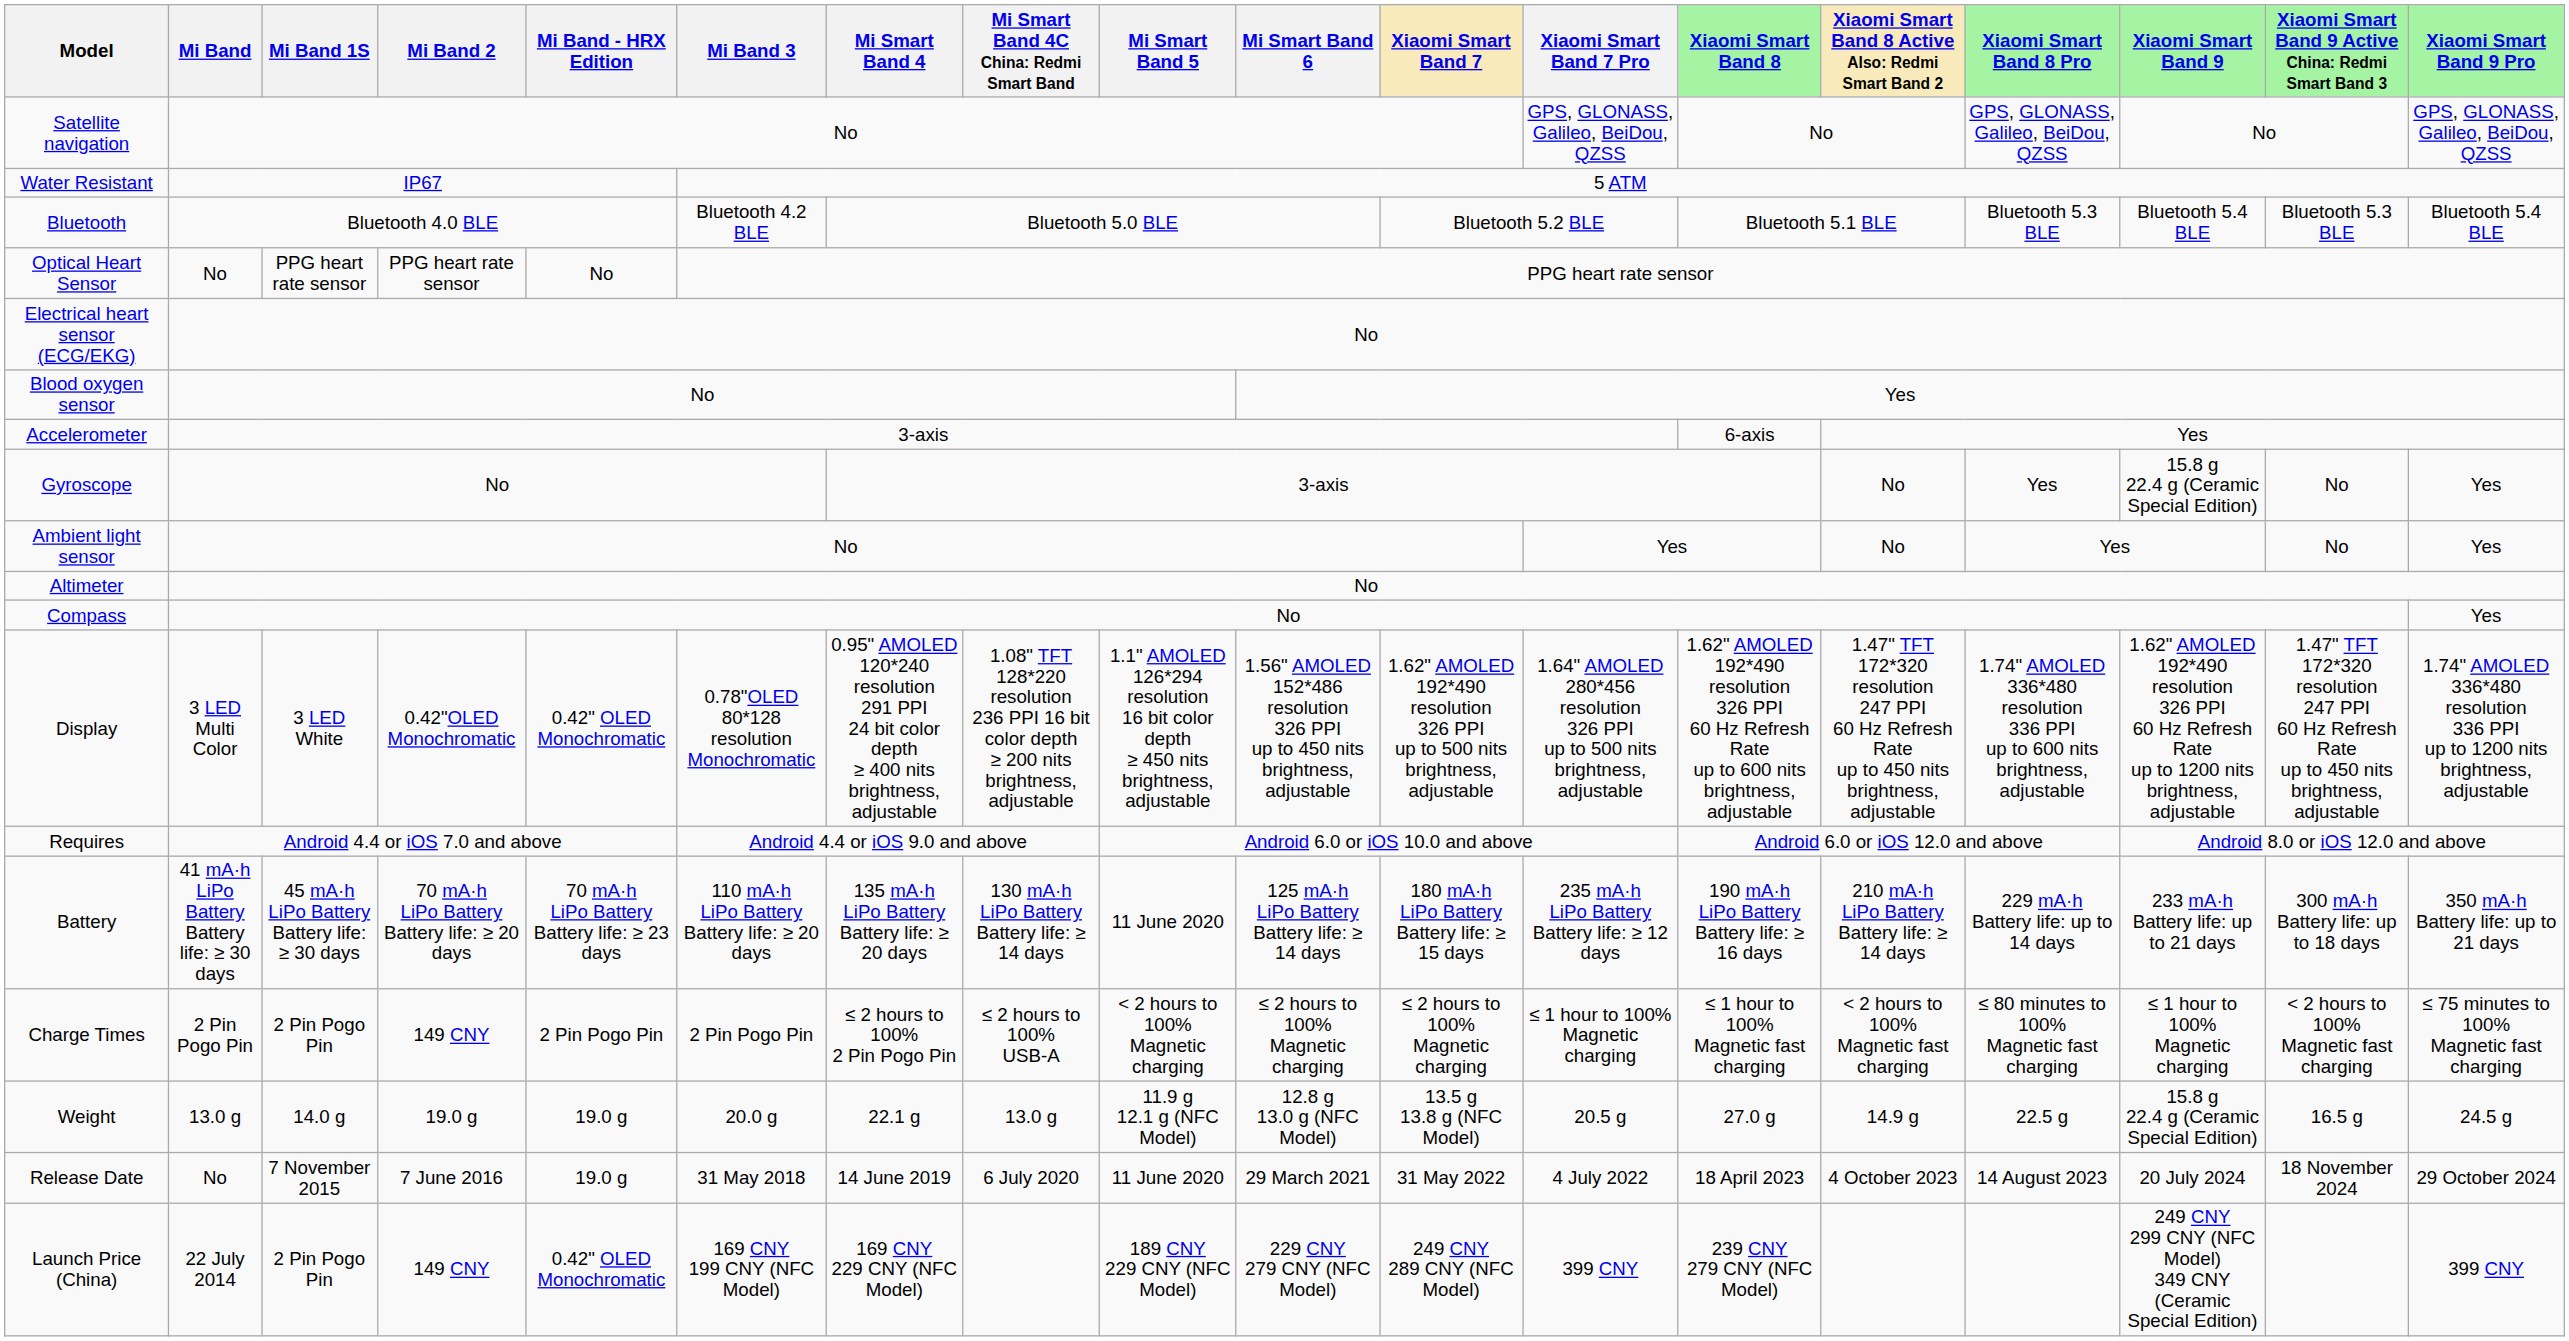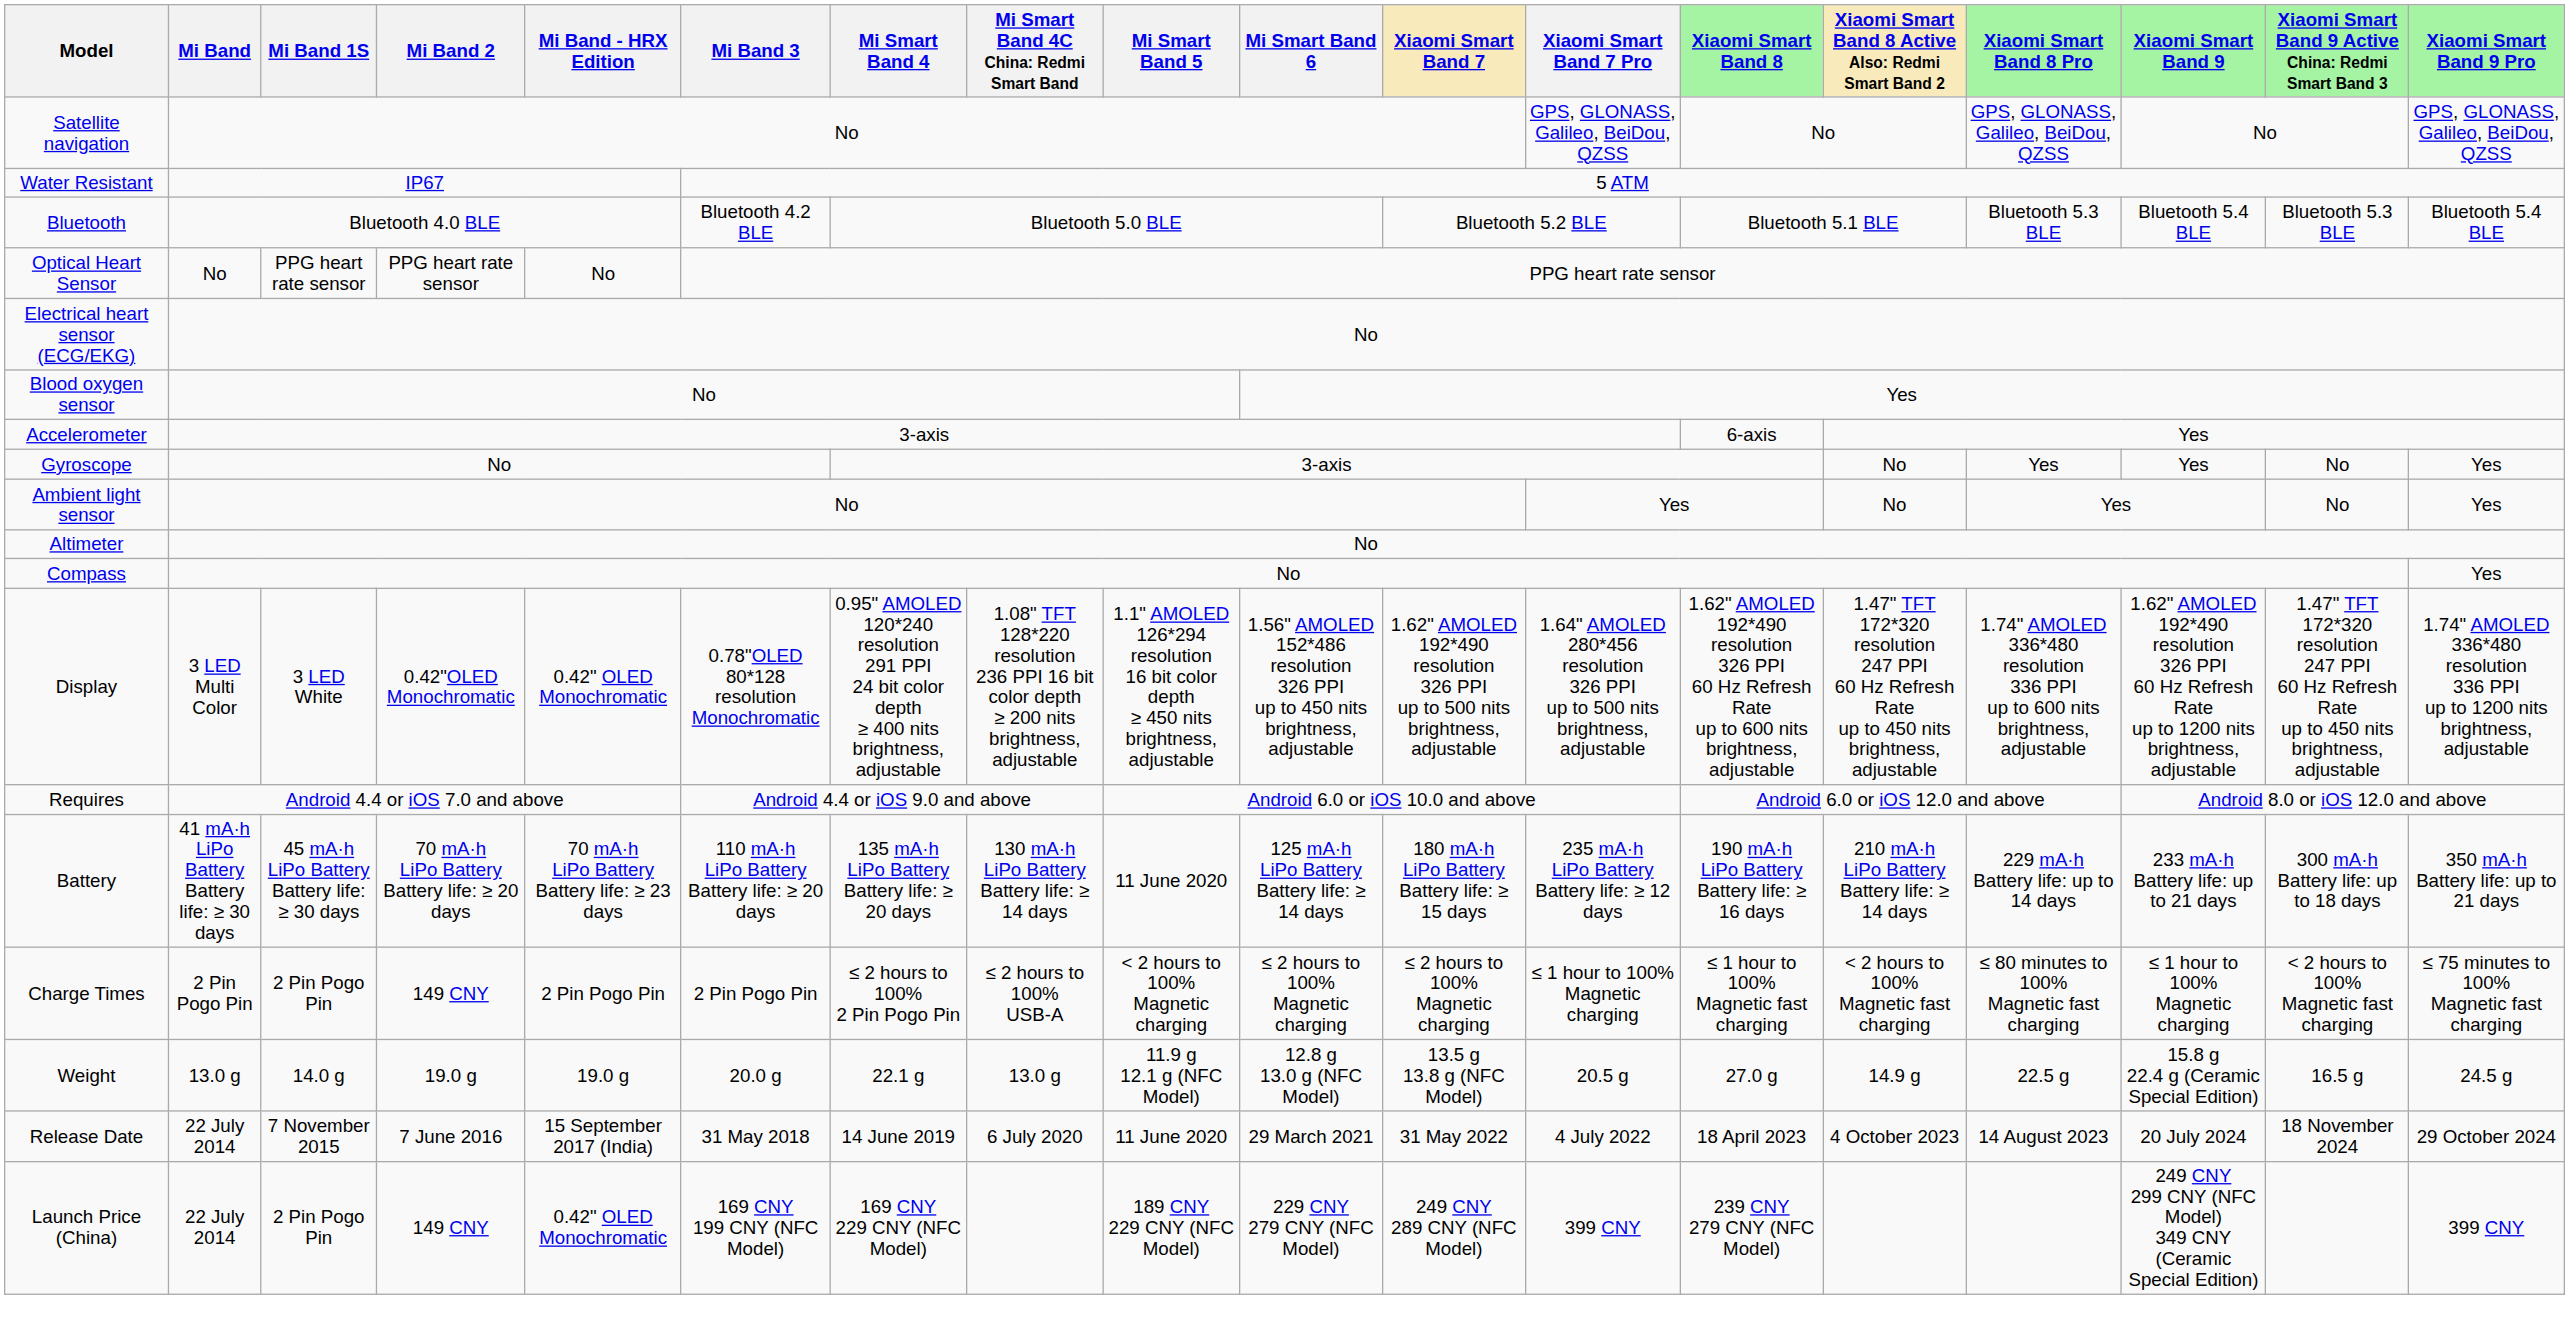(2192, 485) 15.8 g 22.4 g (Ceramic Special Edition) -> (2193, 464) Yes
(215, 1178) No -> (215, 1136) 22 July 2014
(601, 1178) 19.0 g -> (603, 1136) 15 September 2017 (India)
